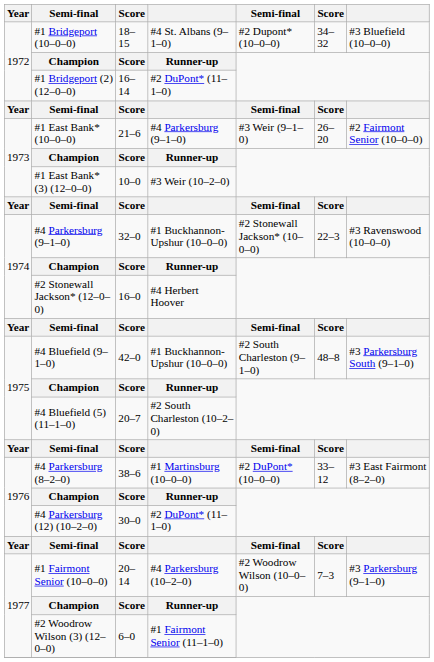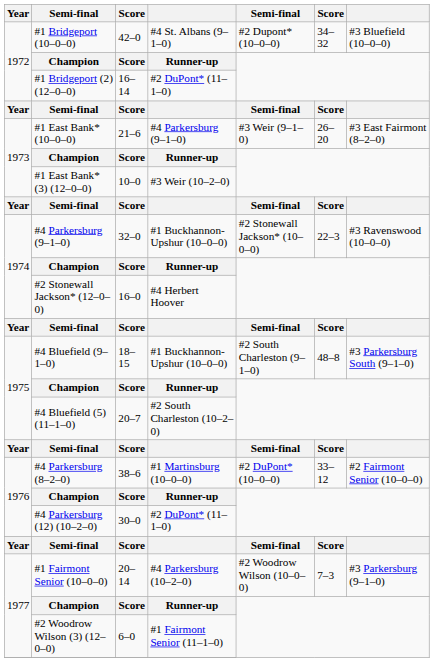(127, 37) 18–15 -> (130, 37) 42–0
(386, 133) #2 Fairmont Senior (10–0–0) -> (388, 133) #3 East Fairmont (8–2–0)
(130, 357) 42–0 -> (127, 357) 18–15
(388, 472) #3 East Fairmont (8–2–0) -> (386, 472) #2 Fairmont Senior (10–0–0)
